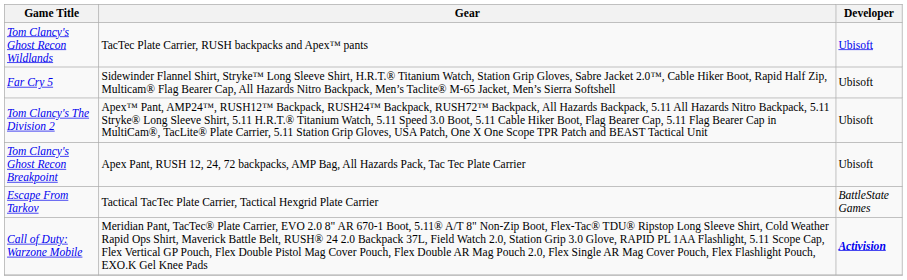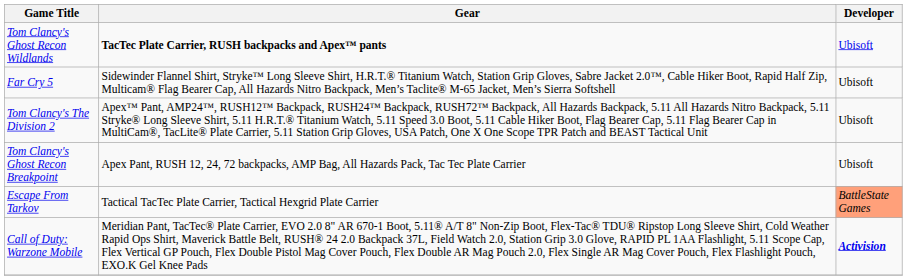(235, 44) normal -> (244, 44) bold
(864, 202) no background -> (864, 202) lightsalmon background
